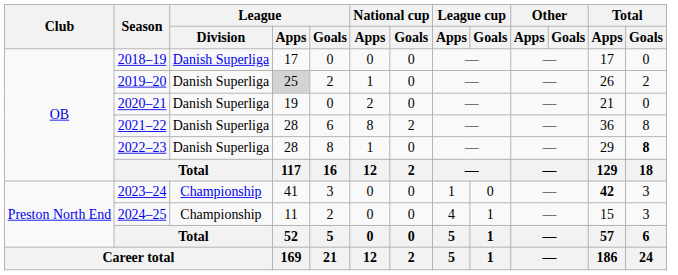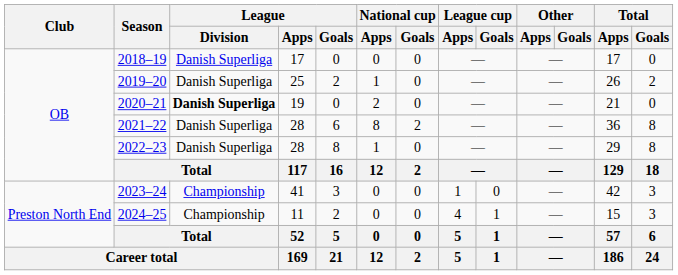(291, 81) lightgrey background -> (297, 81) no background
(221, 103) normal -> (224, 103) bold
(646, 147) bold -> (652, 147) normal
(607, 192) bold -> (613, 192) normal
